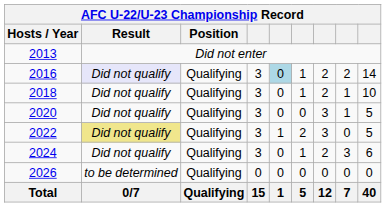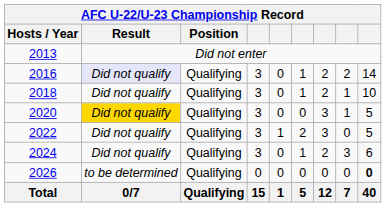(281, 74) lightblue background -> (281, 74) no background
(131, 113) no background -> (131, 113) gold background
(131, 133) khaki background -> (131, 133) no background
(369, 172) normal -> (369, 172) bold
